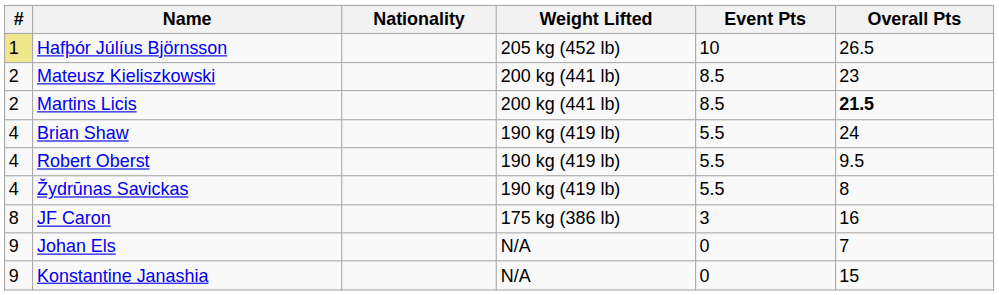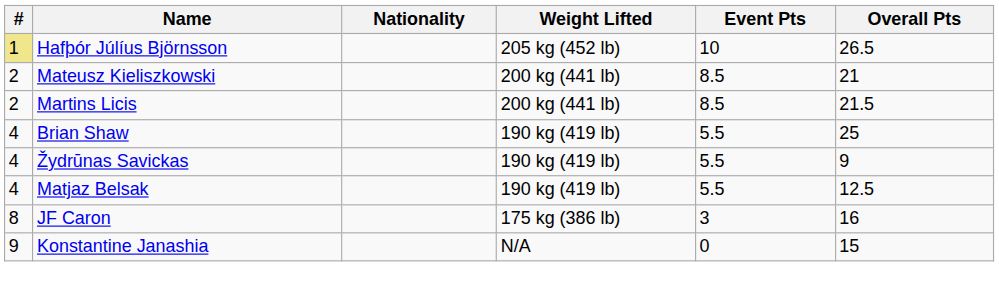(849, 76) 23 -> (849, 76) 21
(857, 104) bold -> (857, 104) normal
(849, 133) 24 -> (849, 133) 25
- row: (93, 161)
(844, 190) 8 -> (844, 161) 9
+ row: (93, 190)
- row: (76, 246)
